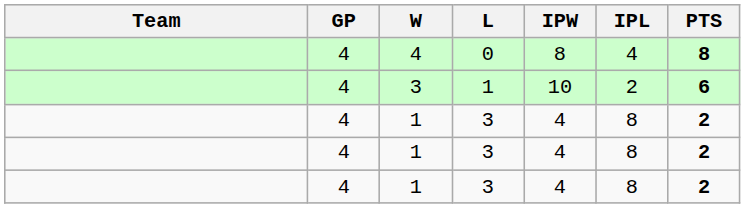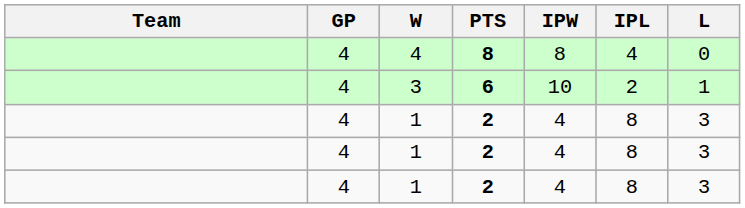columns swapped: (488, 21) <-> (704, 21)
